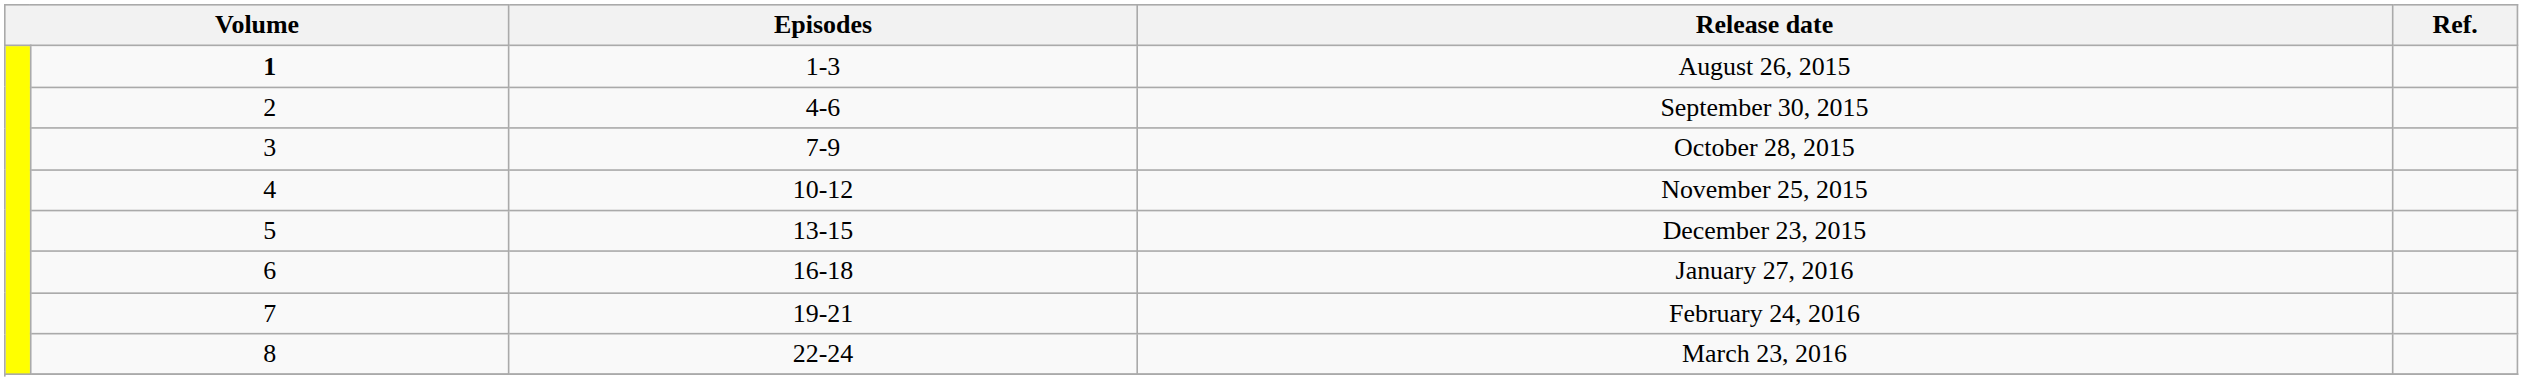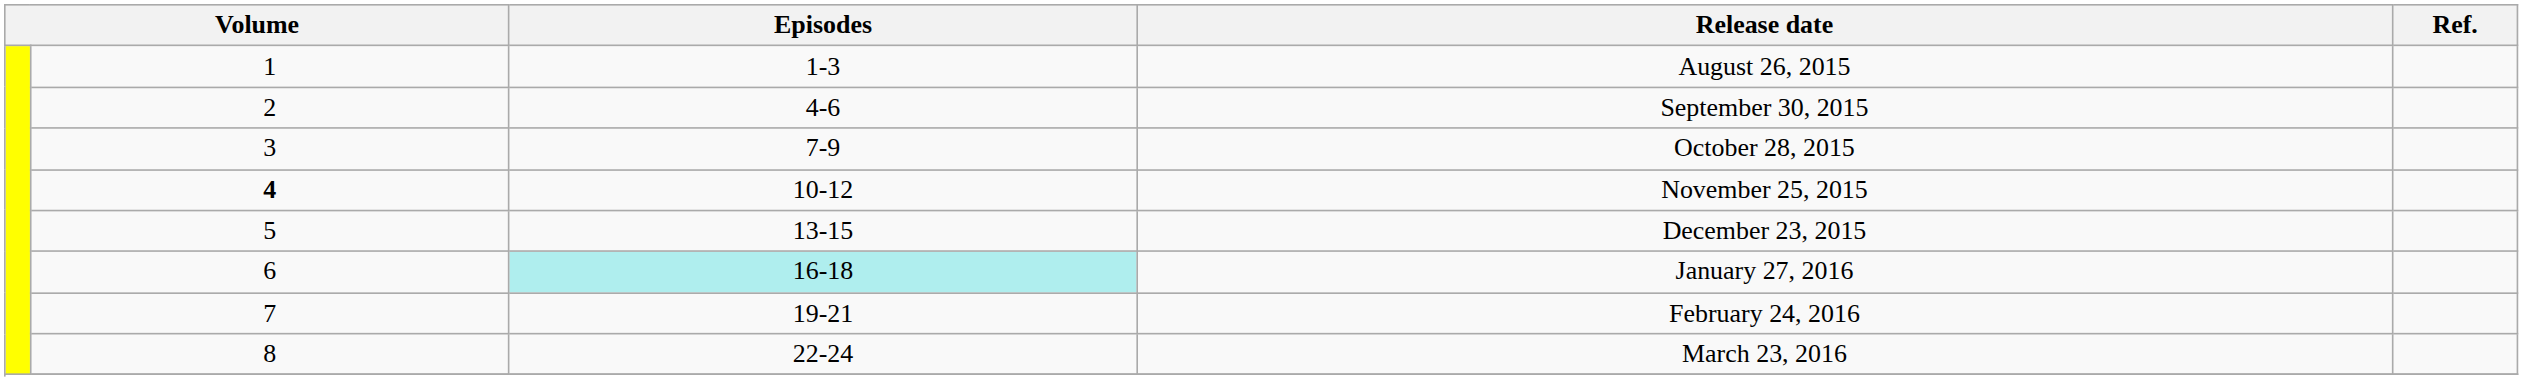(270, 66) bold -> (270, 66) normal
(270, 189) normal -> (270, 189) bold
(823, 271) no background -> (823, 271) paleturquoise background
